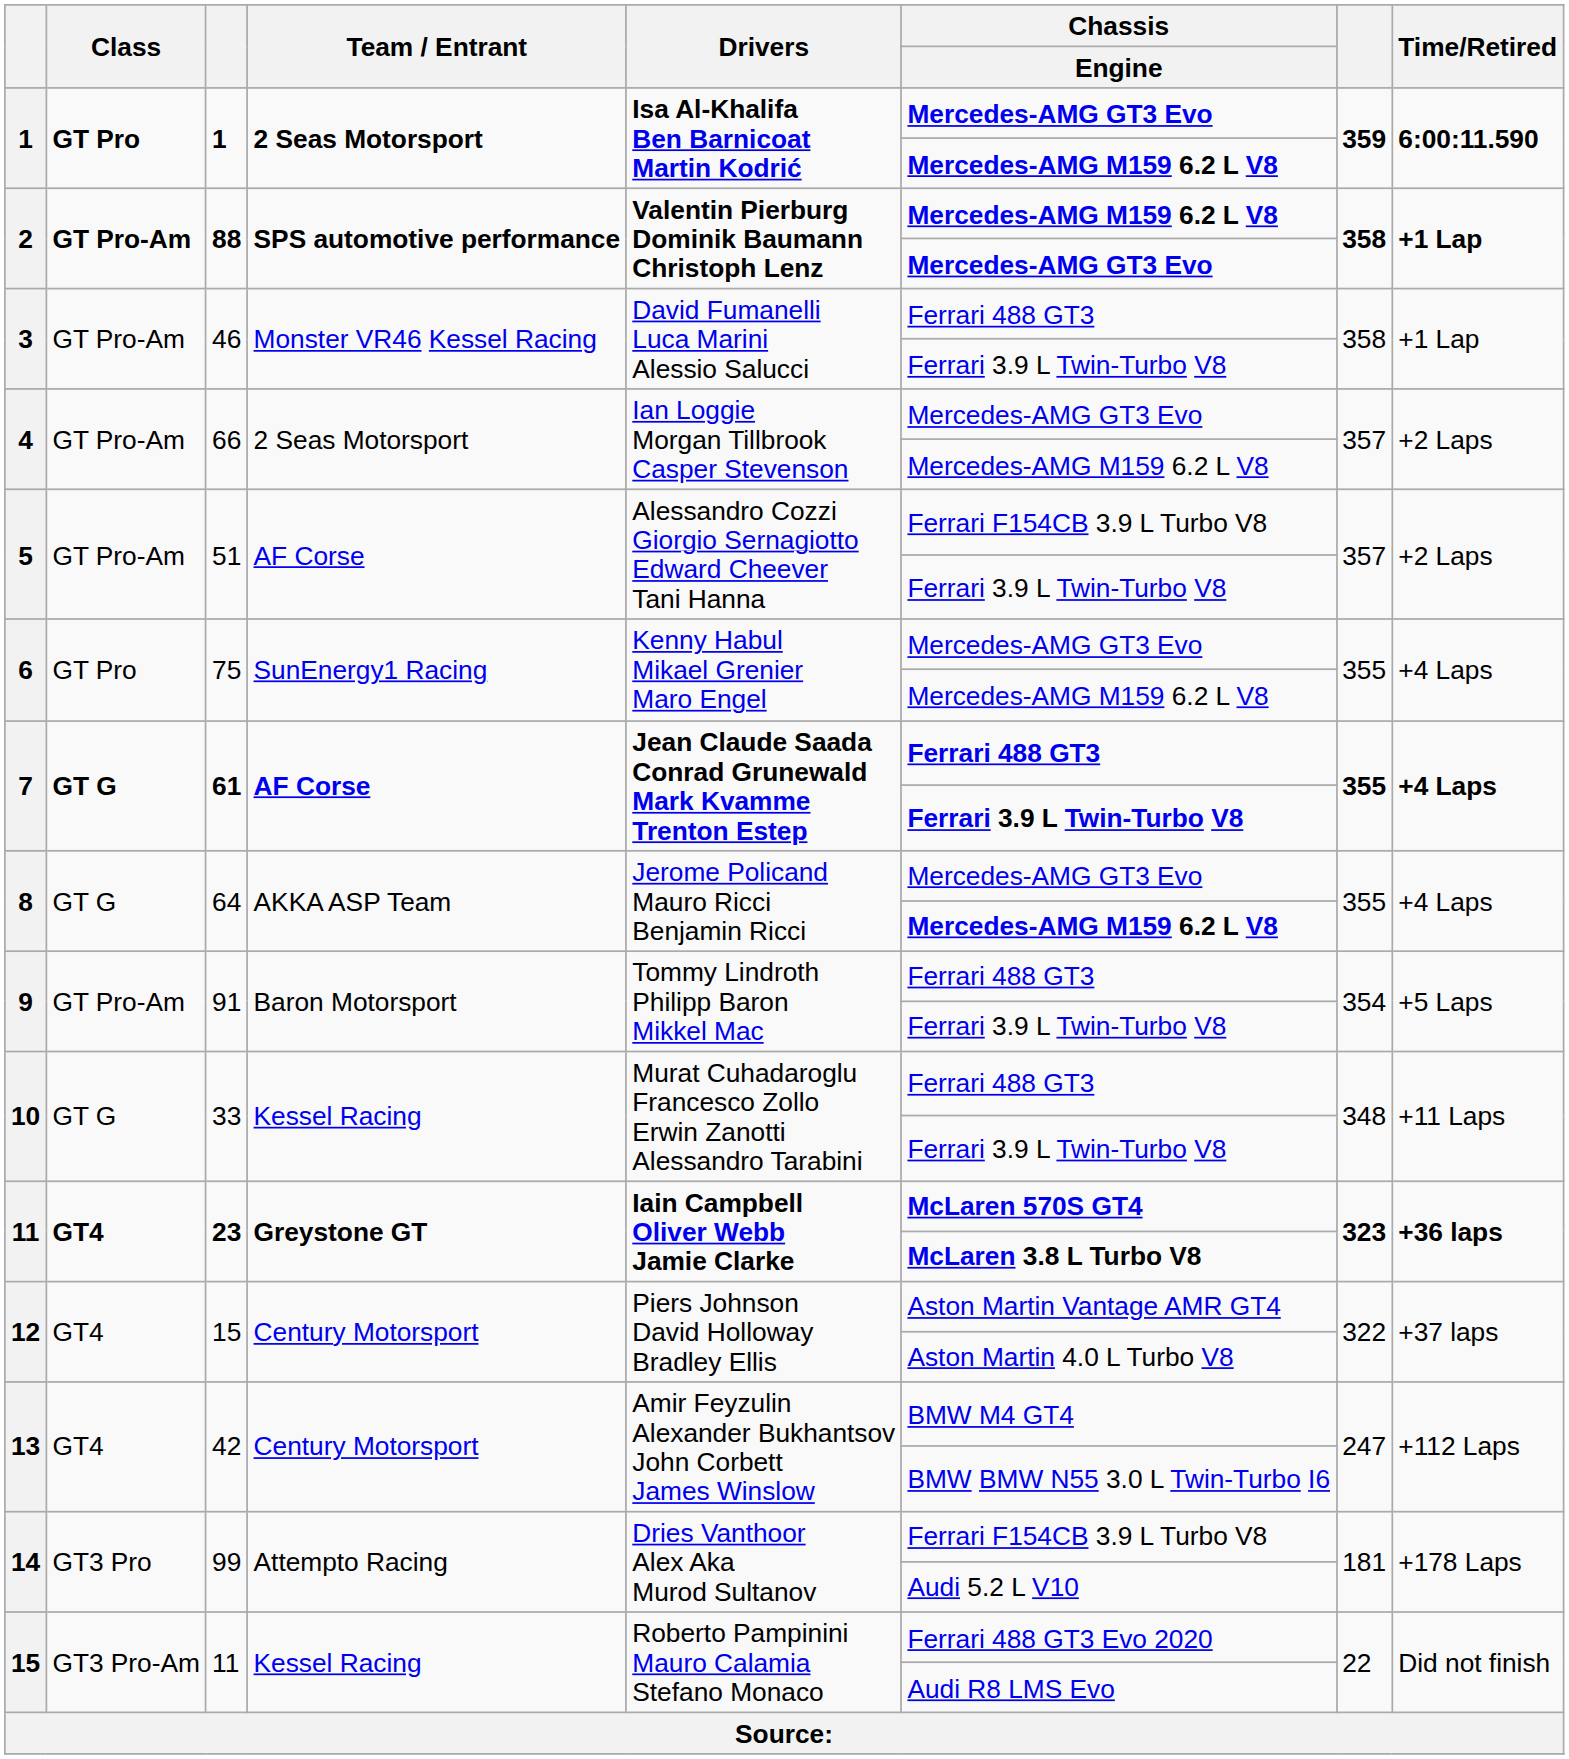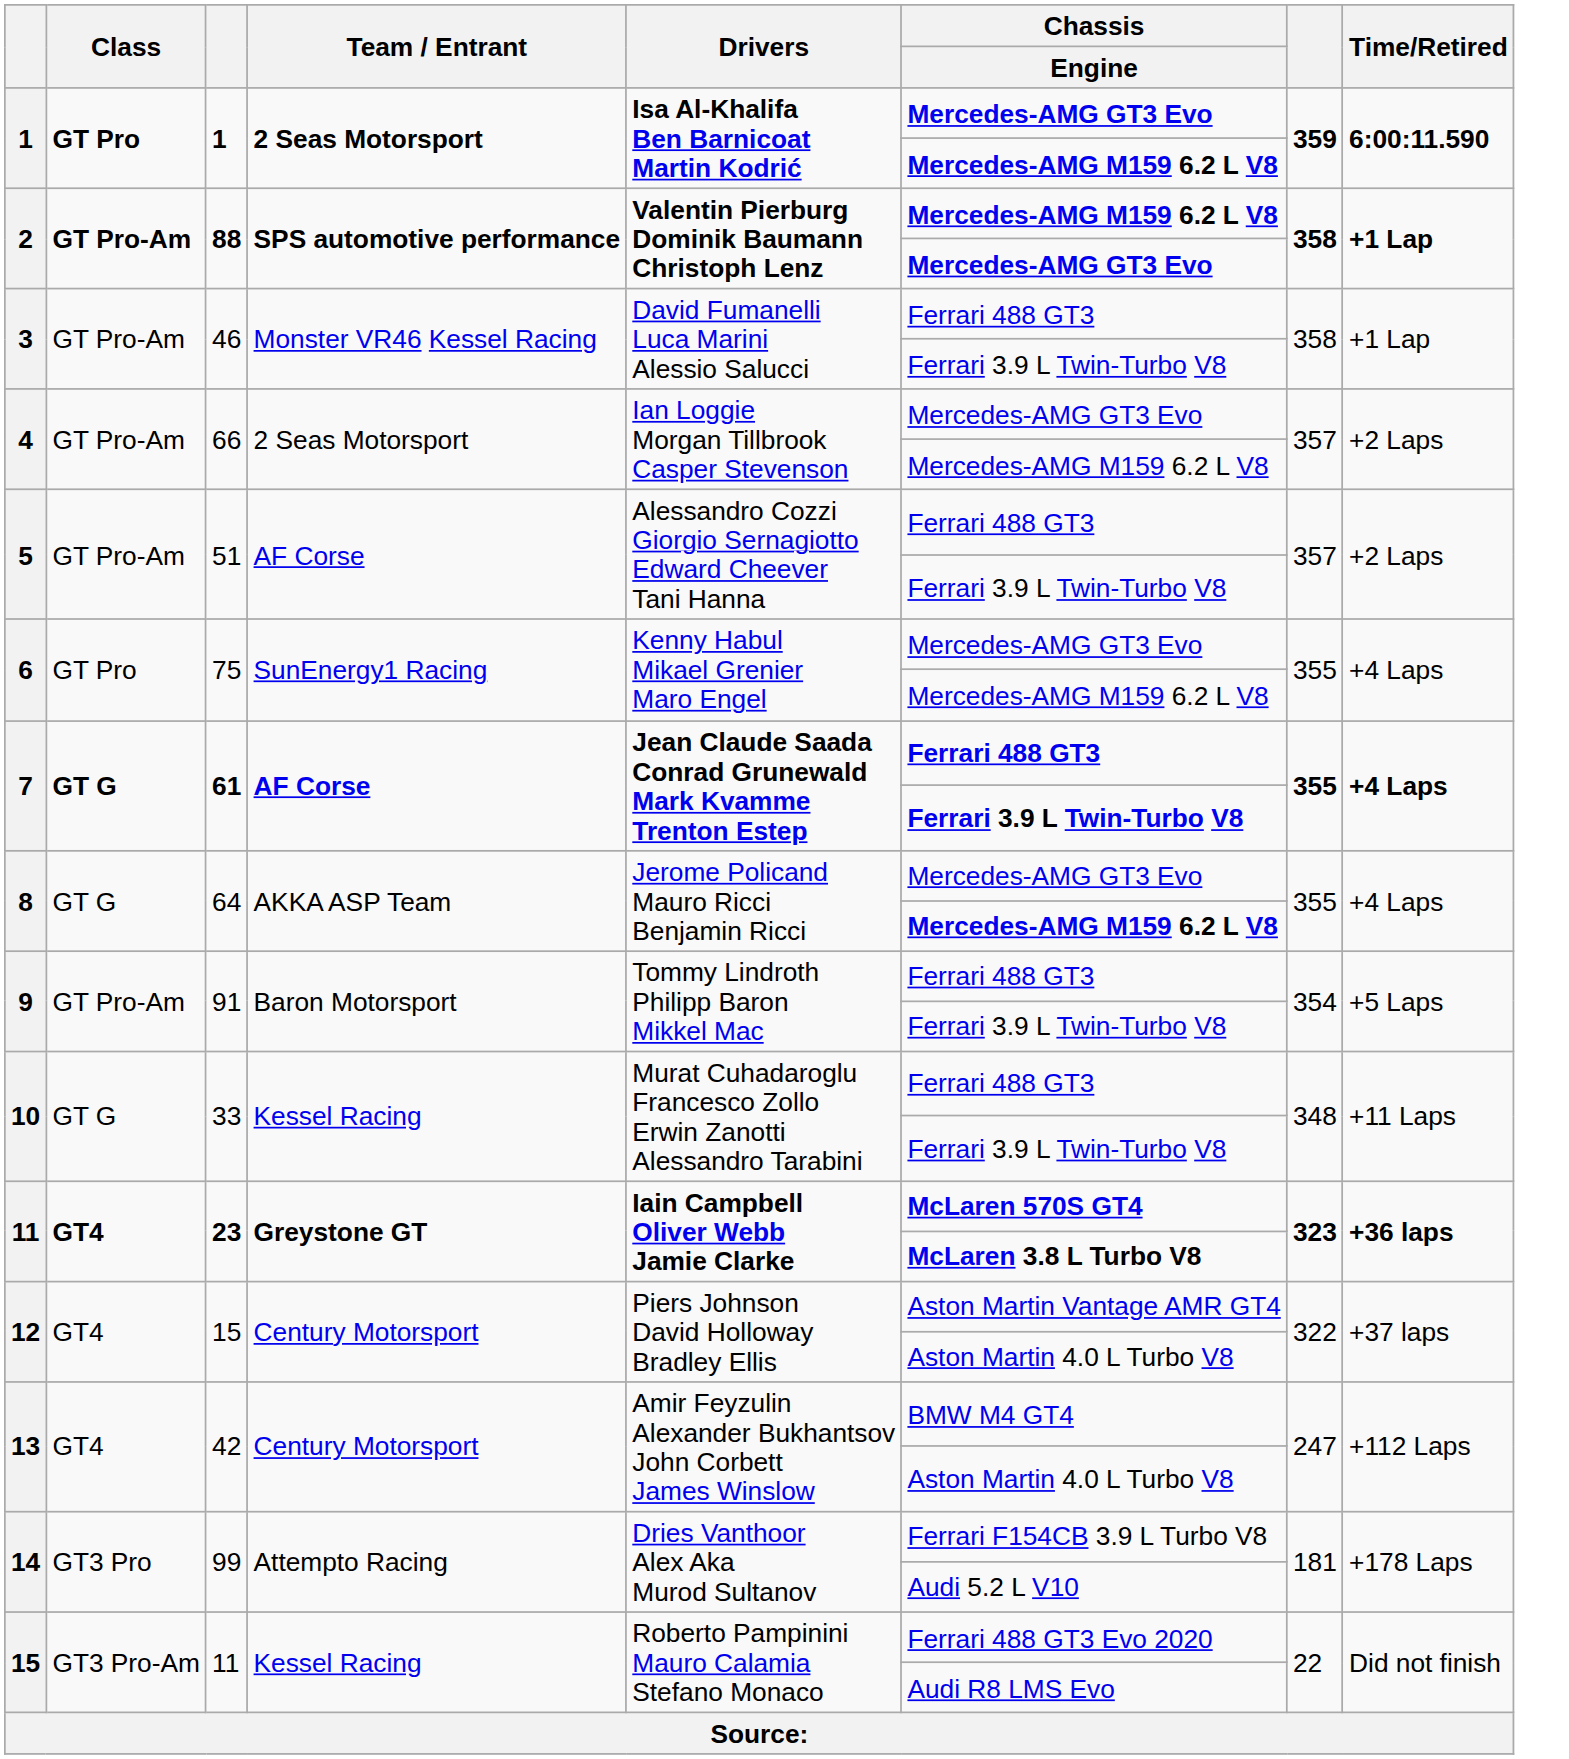(1087, 523) Ferrari F154CB 3.9 L Turbo V8 -> (1001, 523) Ferrari 488 GT3
(1119, 1479) BMW BMW N55 3.0 L Twin-Turbo I6 -> (1071, 1479) Aston Martin 4.0 L Turbo V8
